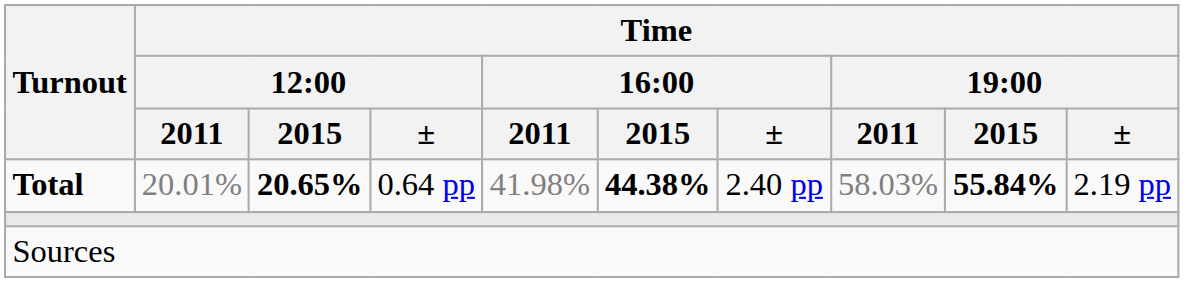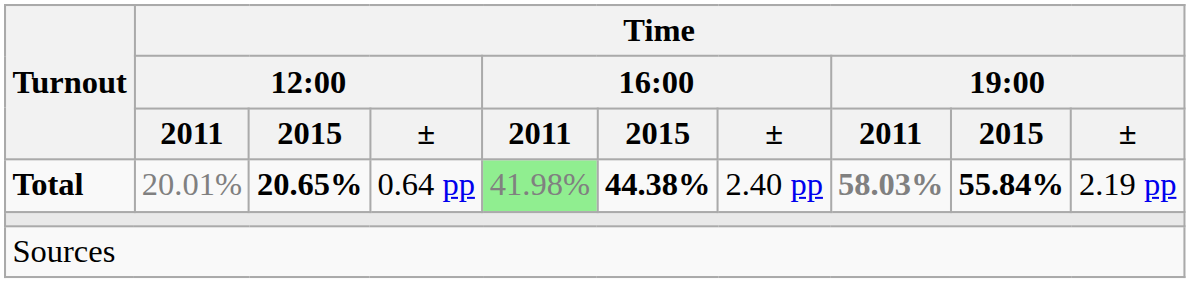(540, 184) no background -> (540, 184) lightgreen background
(888, 184) normal -> (891, 184) bold
